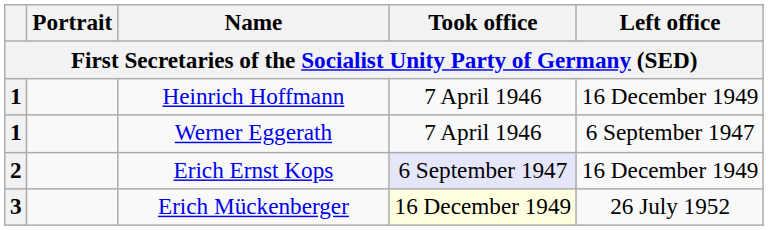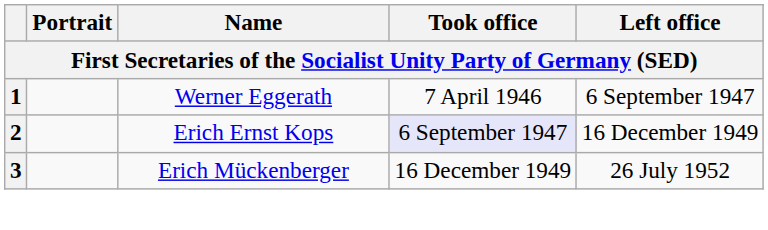- row: (253, 96)
(483, 206) lightyellow background -> (483, 170) no background
